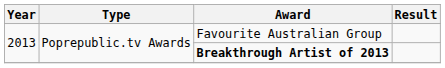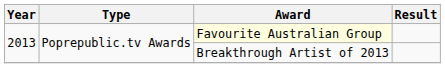(289, 33) no background -> (289, 33) lightyellow background
(293, 53) bold -> (293, 53) normal
